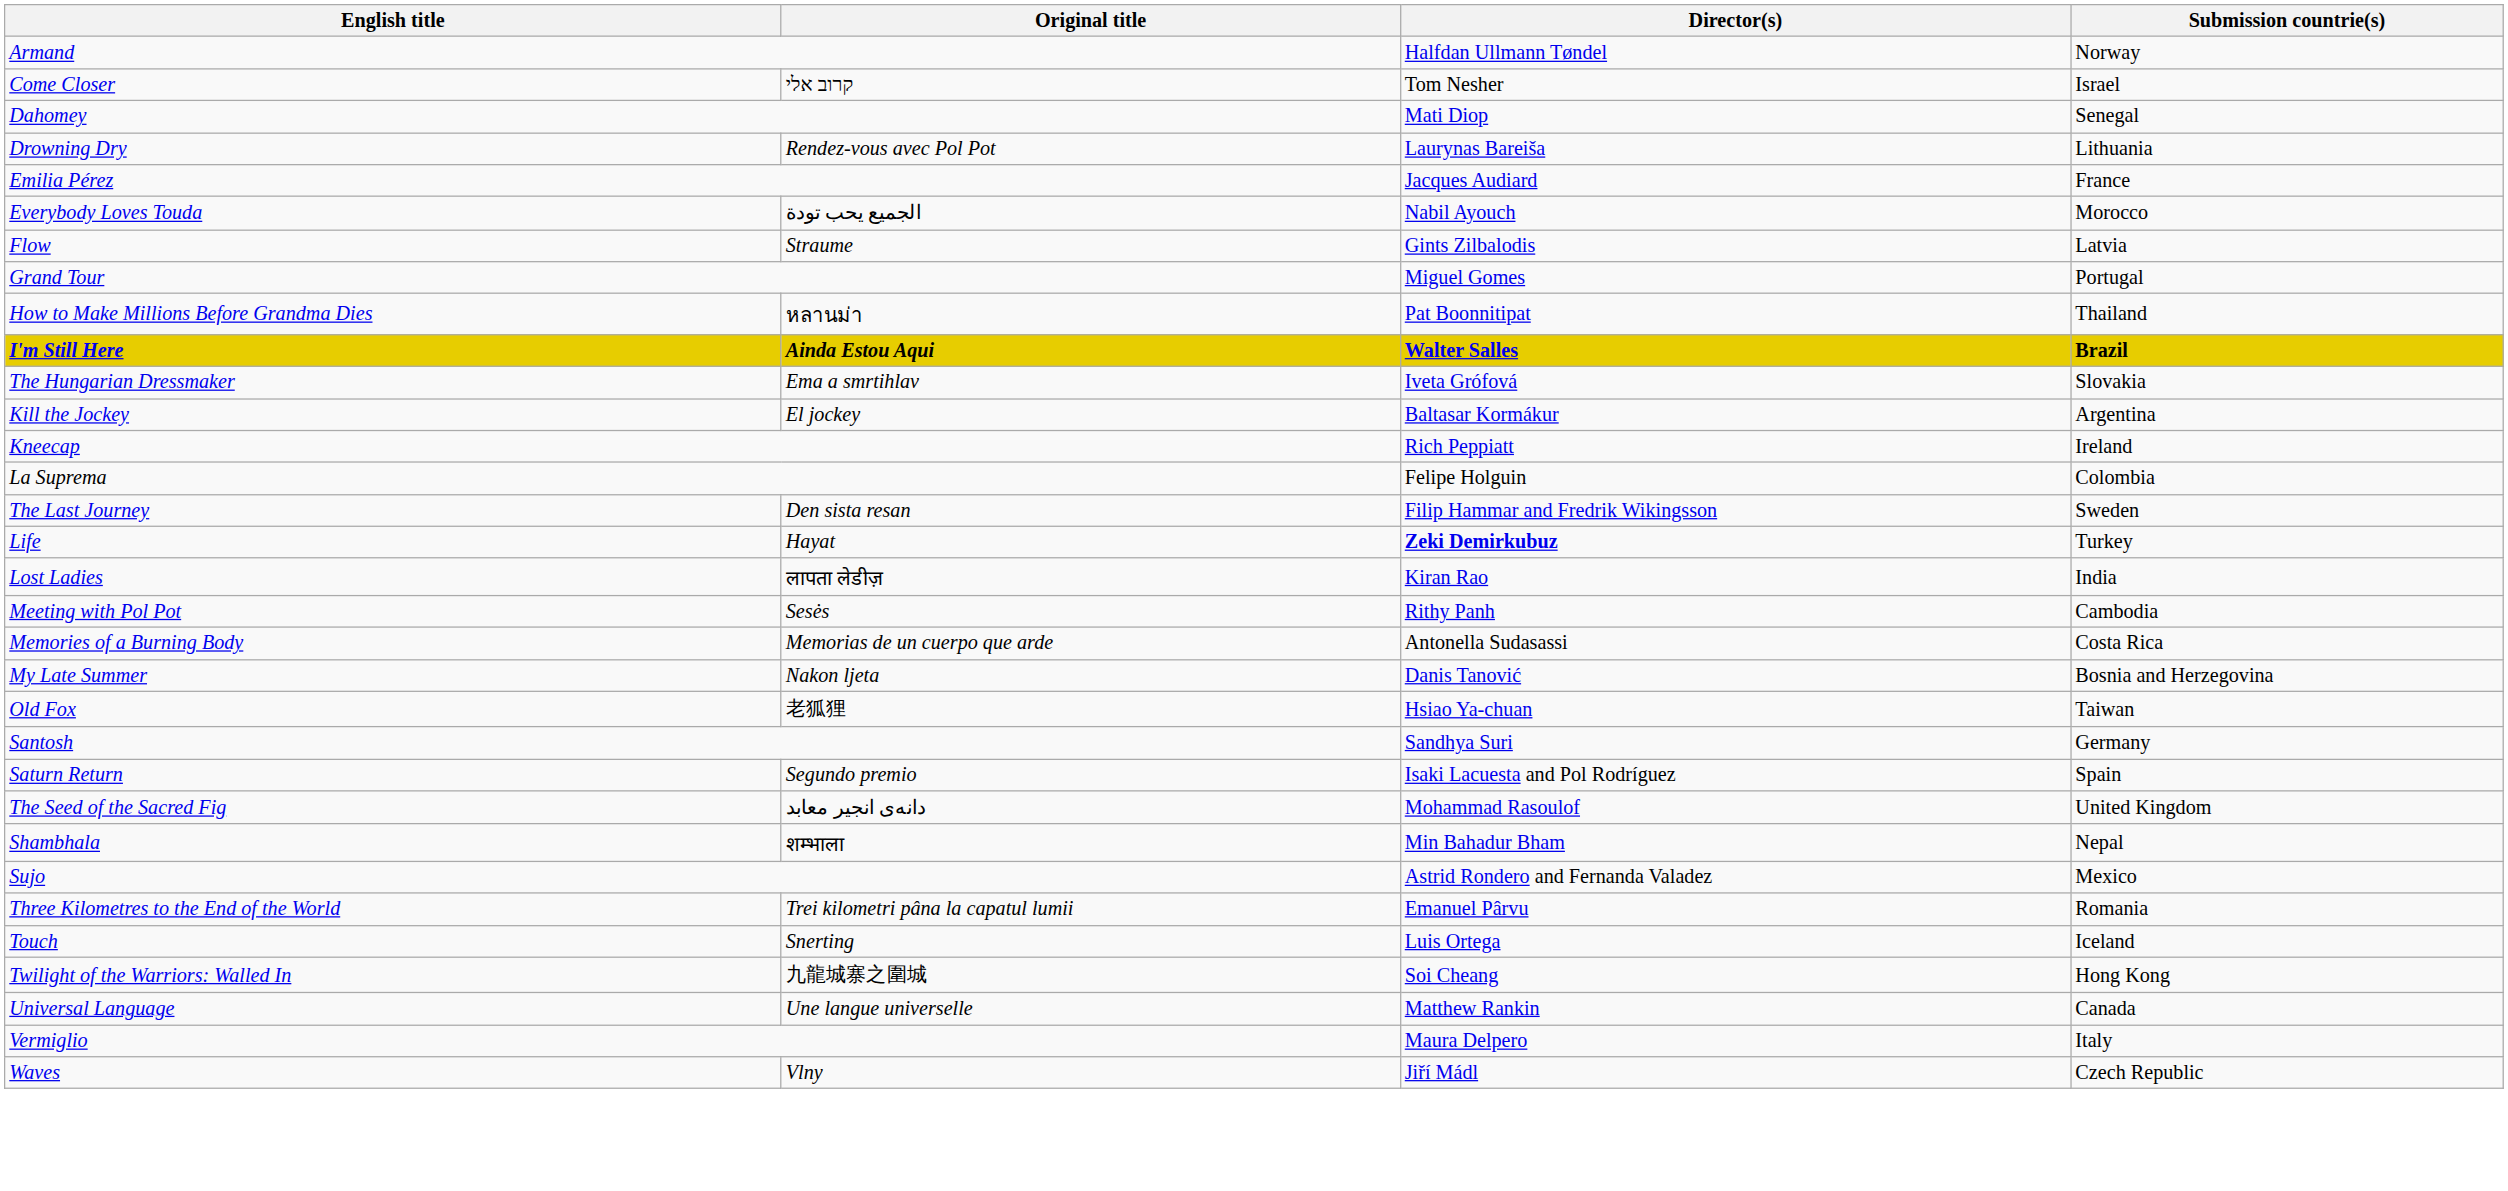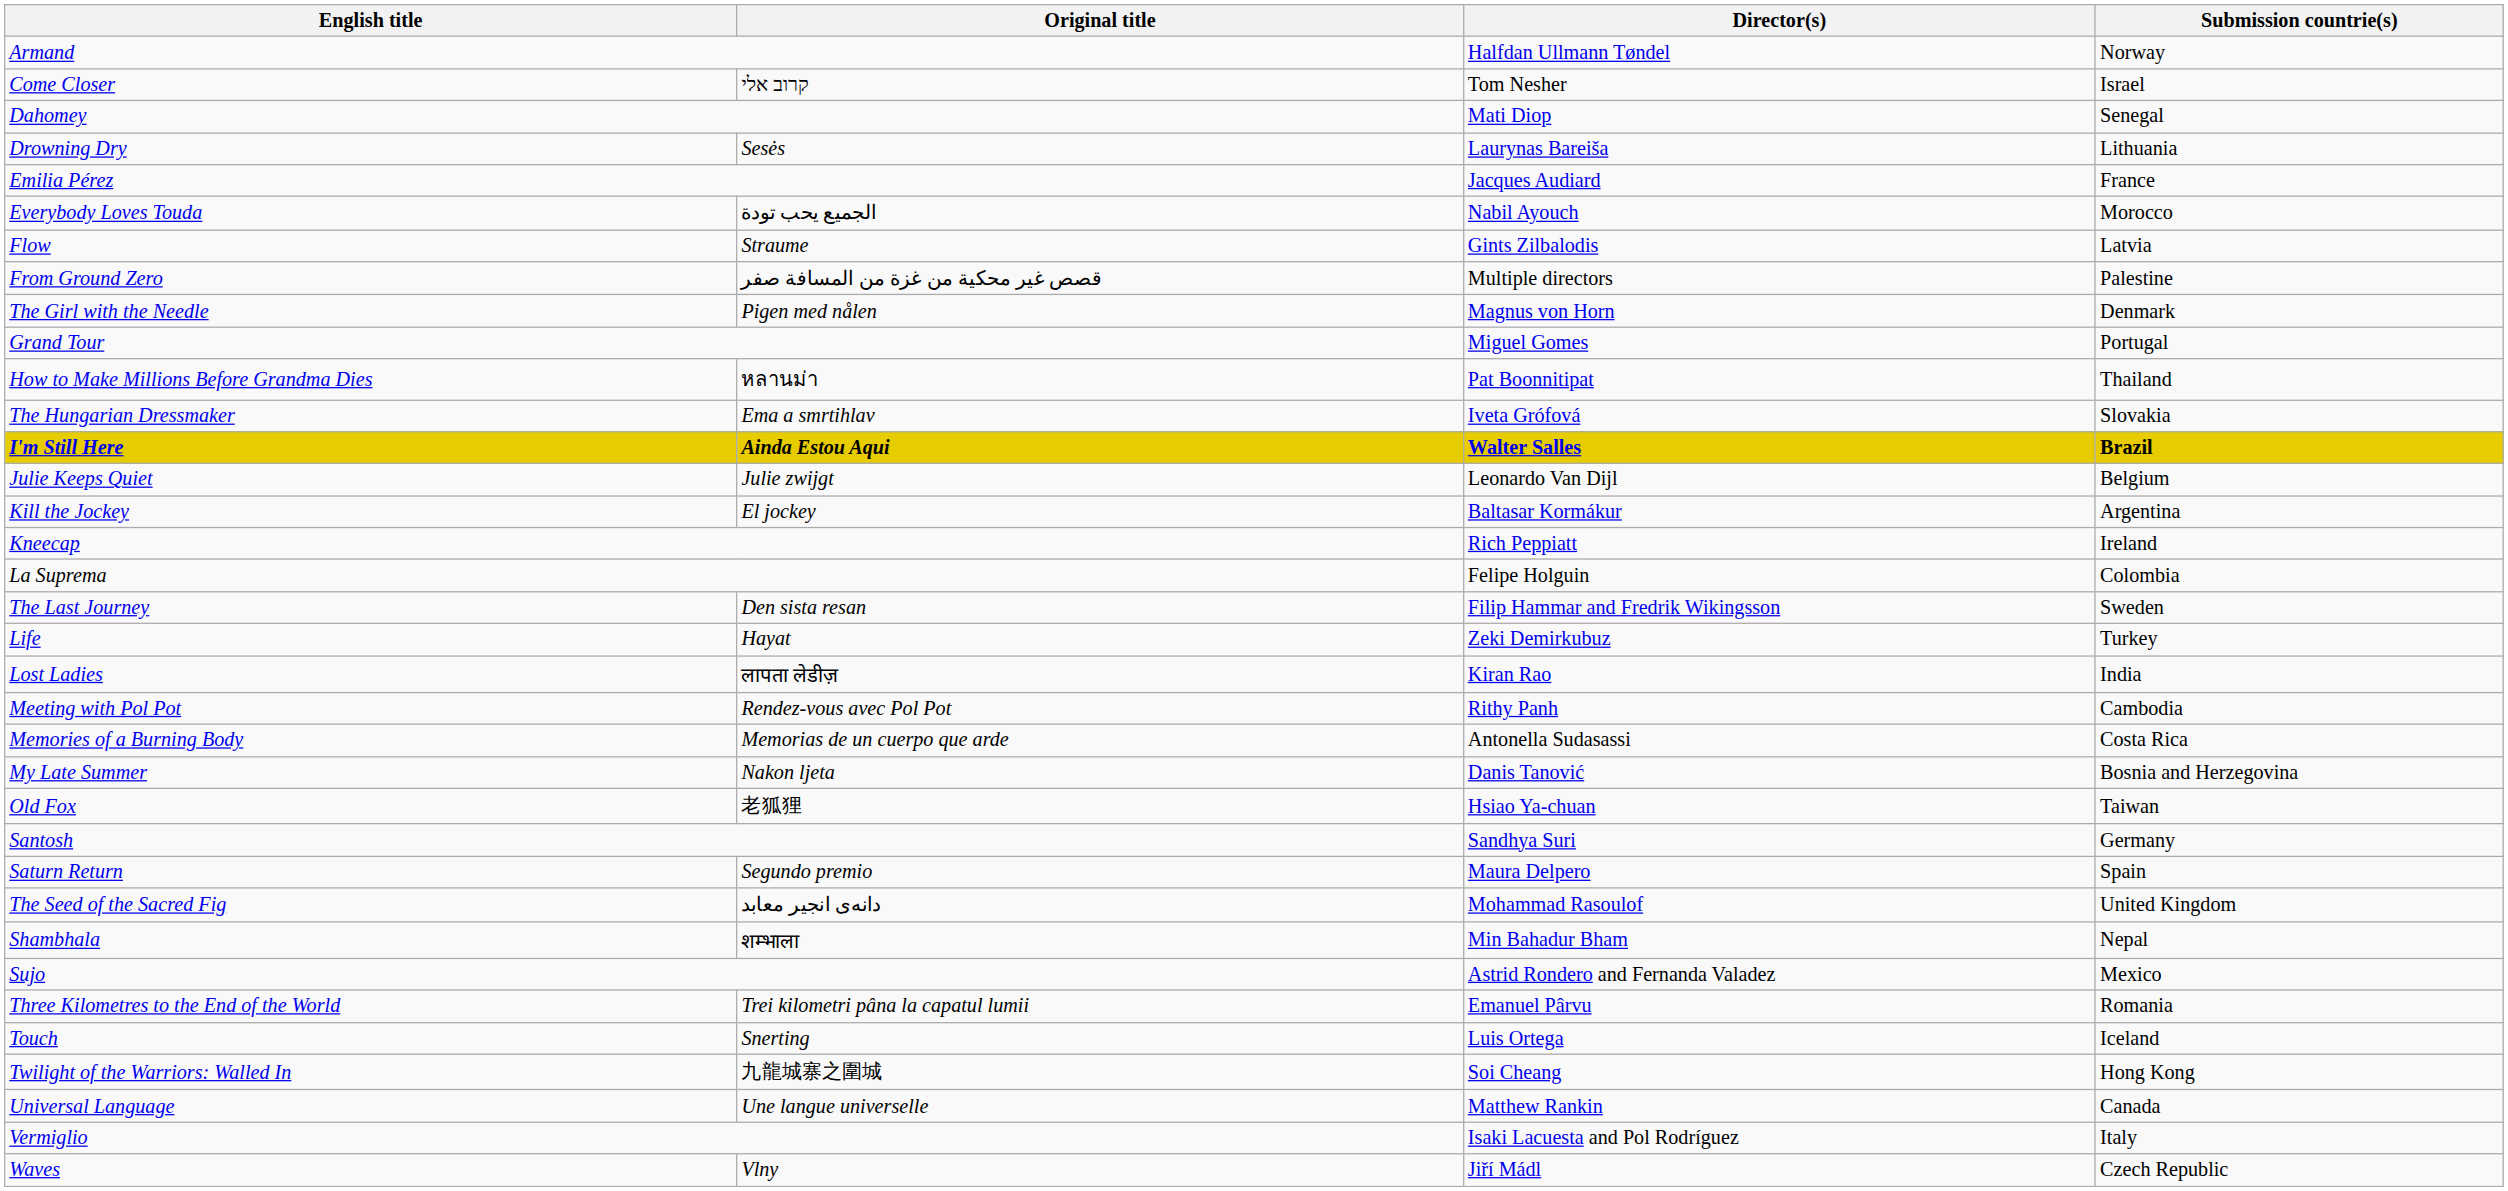(891, 148) Rendez-vous avec Pol Pot -> (763, 148) Sesės
+ row: (86, 278)
+ row: (109, 310)
rows swapped: (122, 382) <-> (66, 350)
+ row: (81, 479)
(1481, 542) bold -> (1539, 639) normal
(808, 611) Sesės -> (846, 708) Rendez-vous avec Pol Pot
(1540, 774) Isaki Lacuesta and Pol Rodríguez -> (1529, 871) Maura Delpero
(1466, 1040) Maura Delpero -> (1603, 1137) Isaki Lacuesta and Pol Rodríguez
